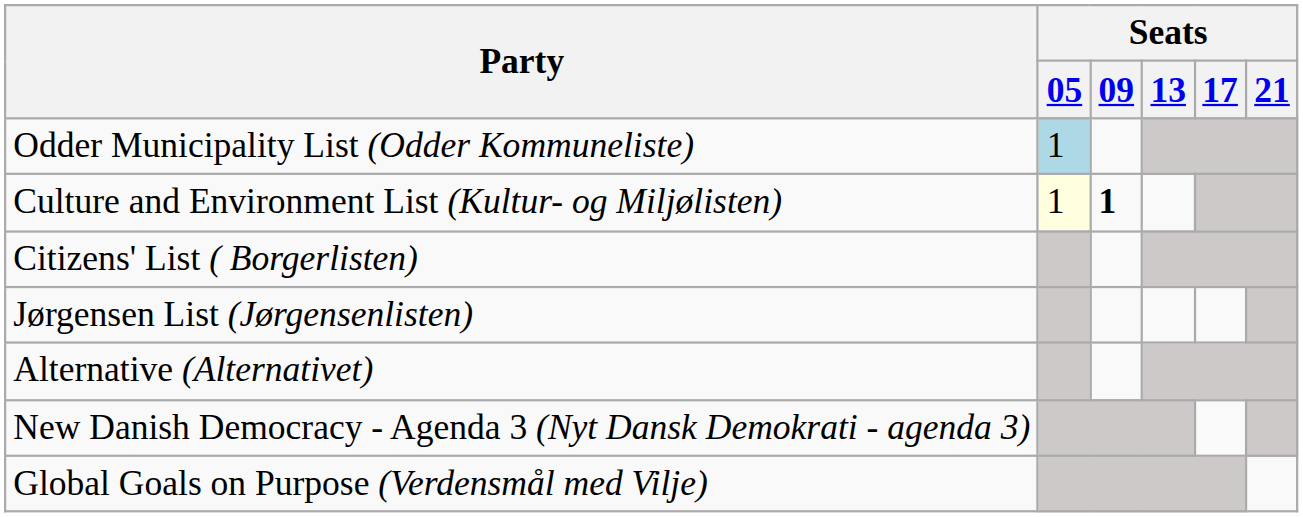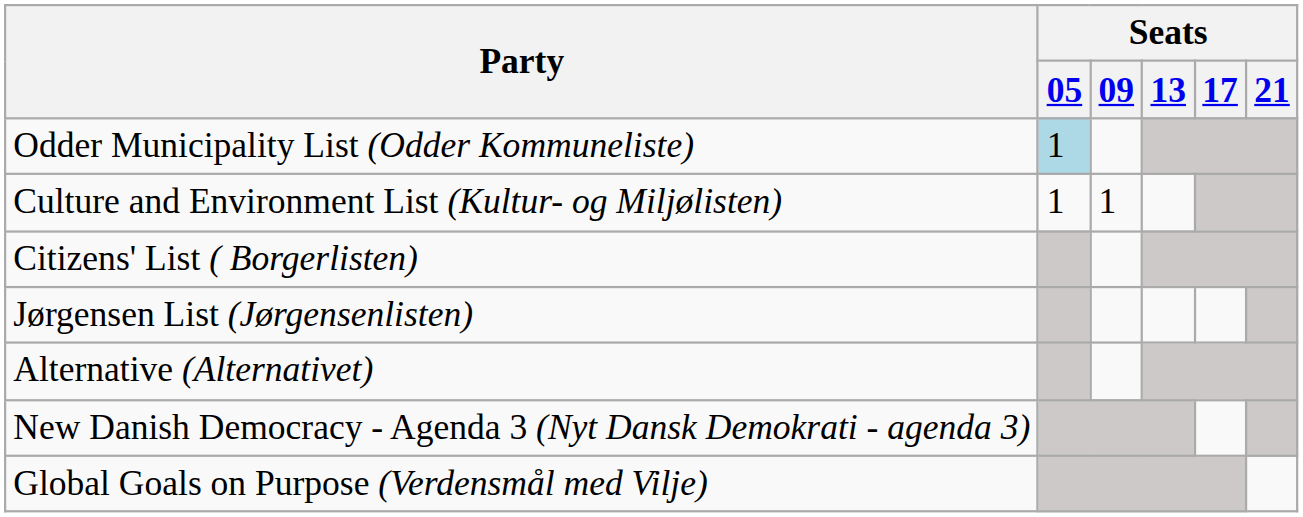(1056, 201) lightyellow background -> (1056, 201) no background
(1107, 201) bold -> (1107, 201) normal
